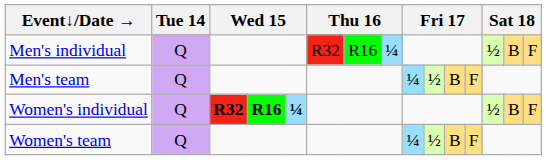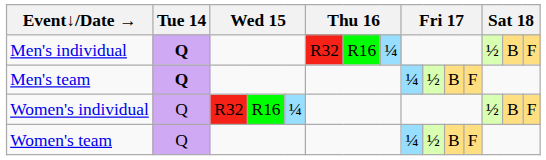(181, 50) normal -> (182, 50) bold
(181, 79) normal -> (182, 79) bold
(228, 109) bold -> (229, 109) normal
(267, 109) bold -> (266, 109) normal
(296, 109) bold -> (295, 109) normal
